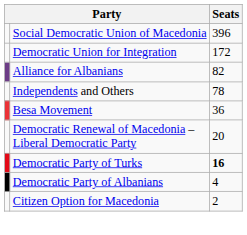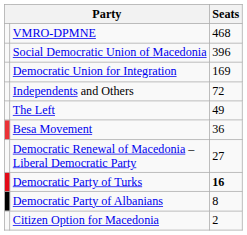+ row: (54, 33)
(221, 52) 172 -> (221, 71) 169
- row: (68, 71)
(218, 91) 78 -> (218, 91) 72
+ row: (34, 110)
(218, 136) 20 -> (218, 155) 27
(215, 182) 4 -> (215, 201) 8
